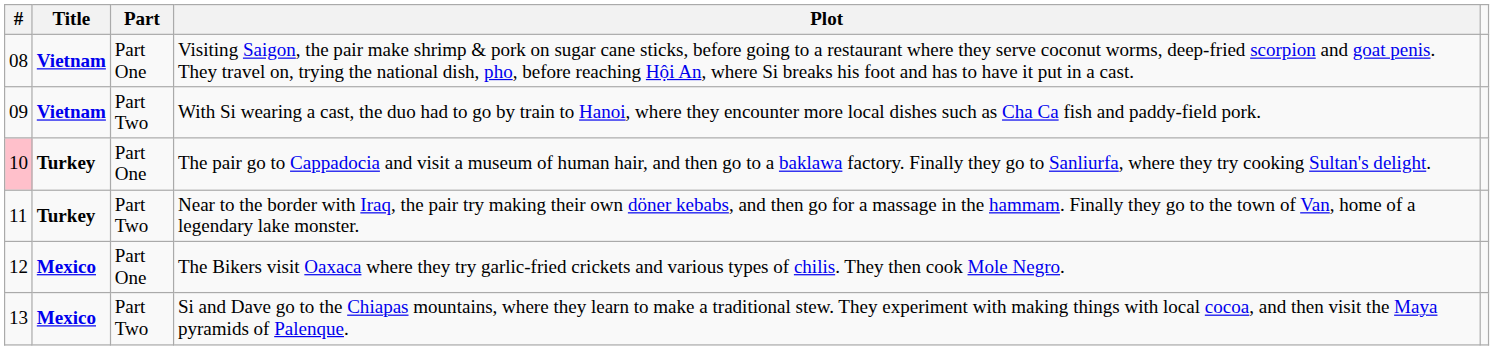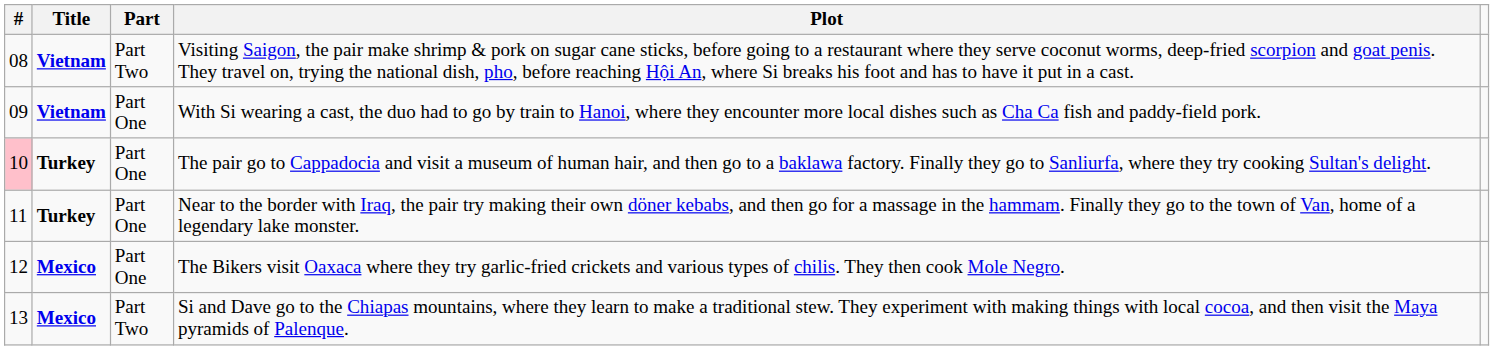(131, 60) Part One -> (131, 60) Part Two
(131, 112) Part Two -> (131, 112) Part One
(131, 215) Part Two -> (131, 215) Part One
